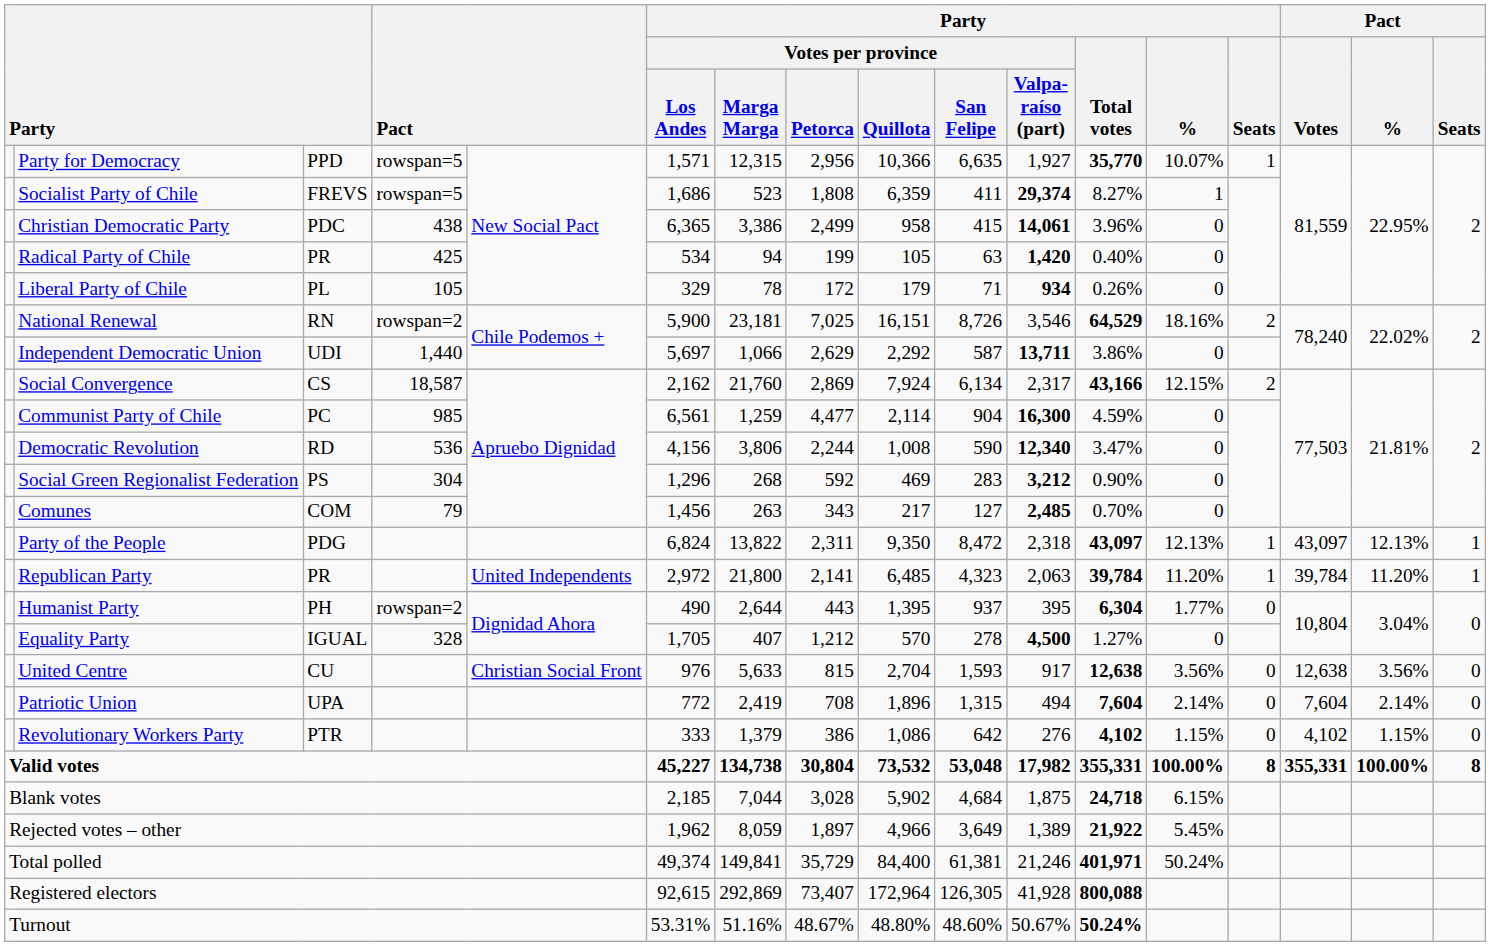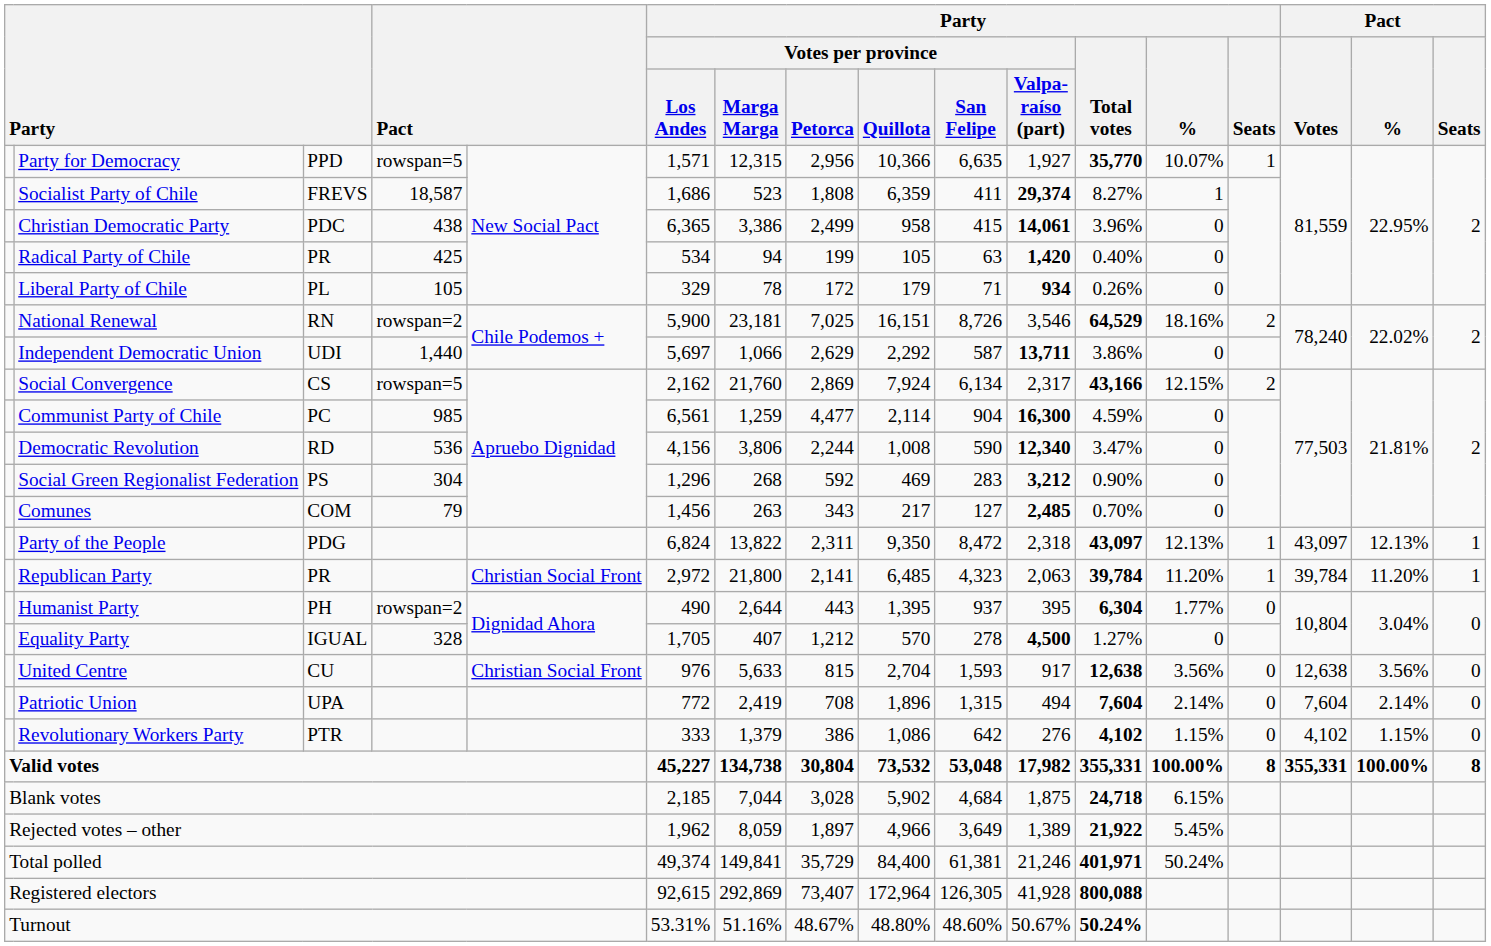(419, 193) rowspan=5 -> (436, 193) 18,587
(436, 384) 18,587 -> (419, 384) rowspan=5
(551, 575) United Independents -> (557, 575) Christian Social Front
